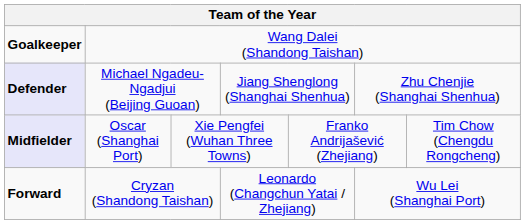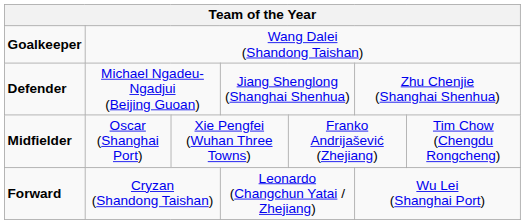(37, 89) lavender background -> (37, 89) no background
(40, 141) lavender background -> (40, 141) no background
